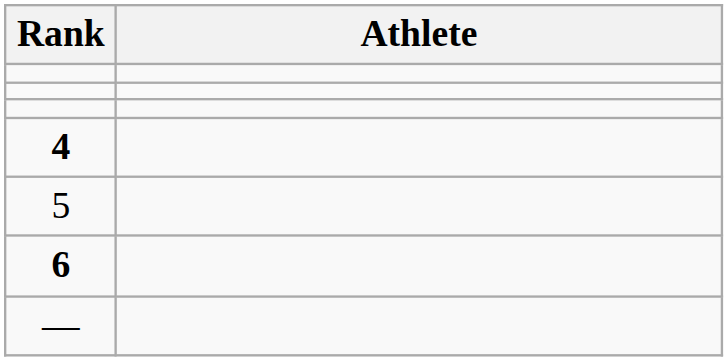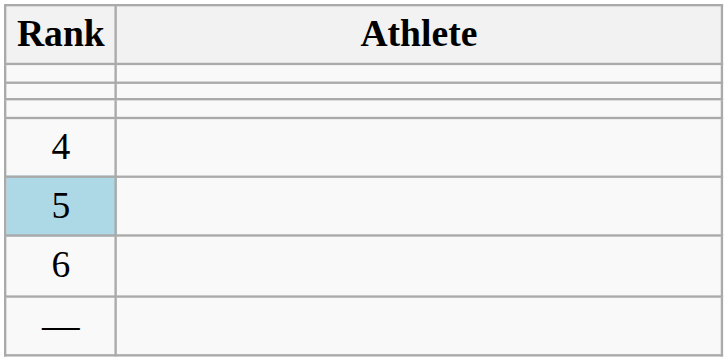(61, 145) bold -> (61, 145) normal
(61, 205) no background -> (61, 205) lightblue background
(61, 265) bold -> (61, 265) normal
